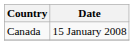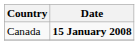(90, 31) normal -> (92, 31) bold
